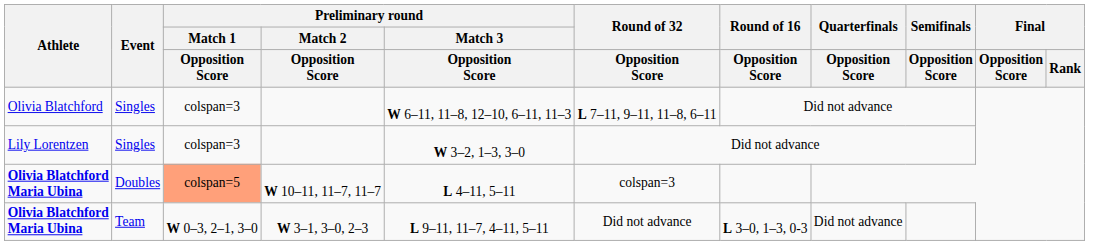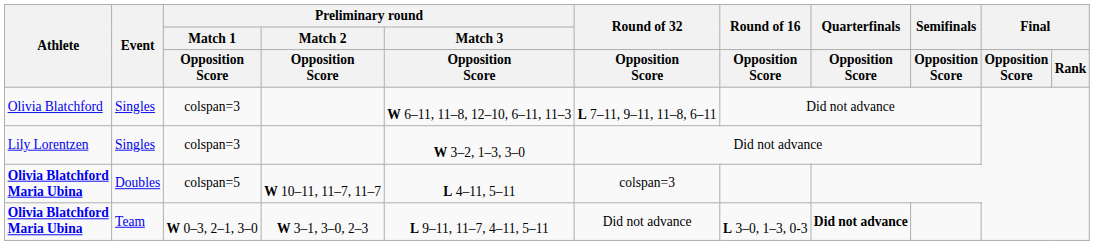(212, 183) lightsalmon background -> (212, 183) no background
(858, 221) normal -> (861, 221) bold
